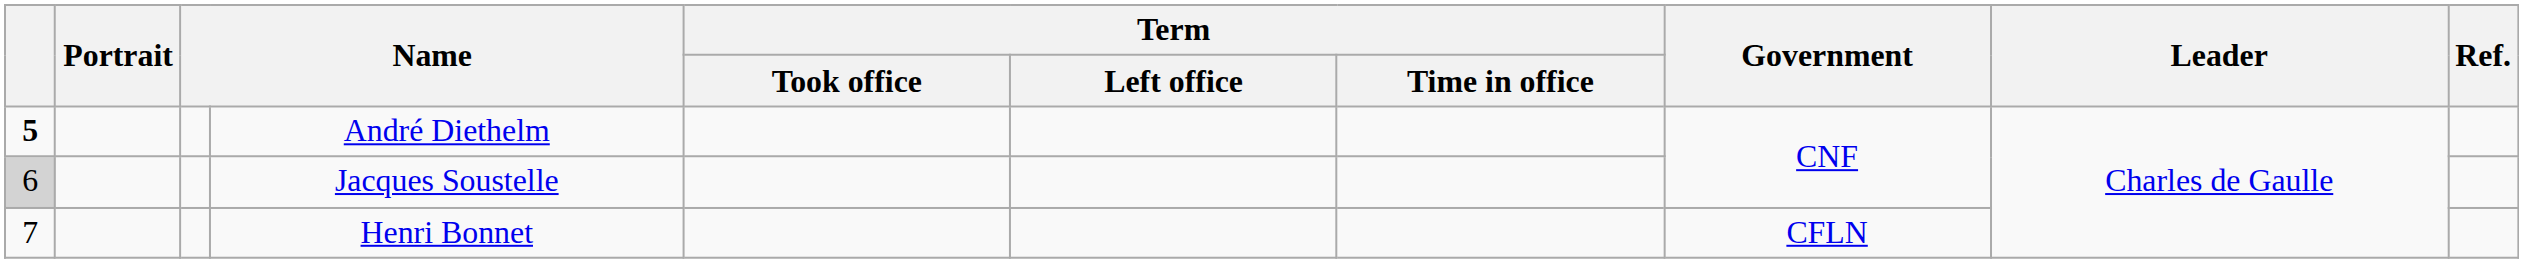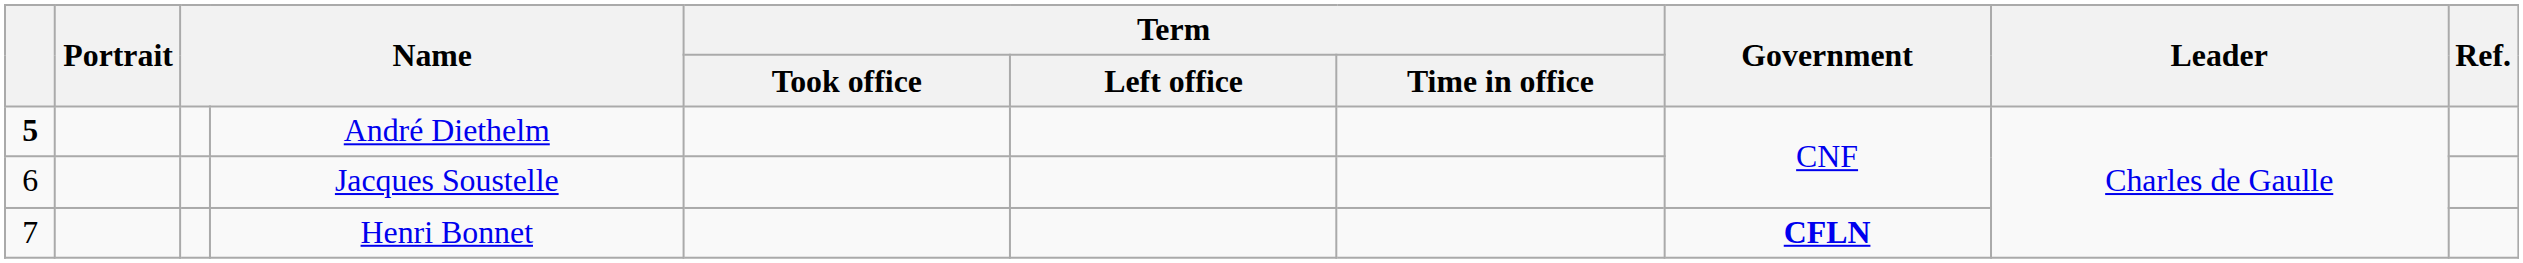(30, 181) lightgrey background -> (30, 181) no background
(1827, 231) normal -> (1827, 231) bold
